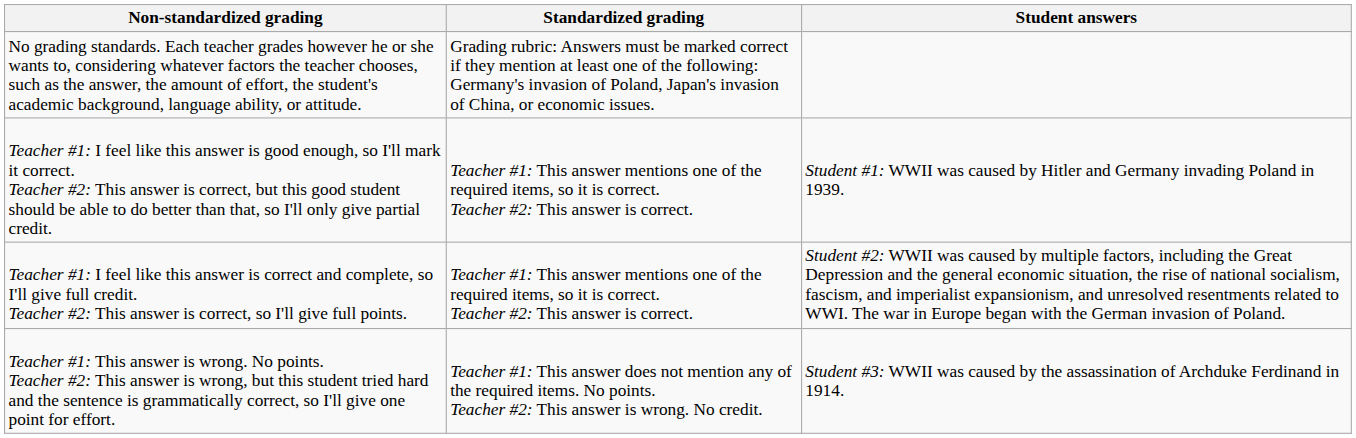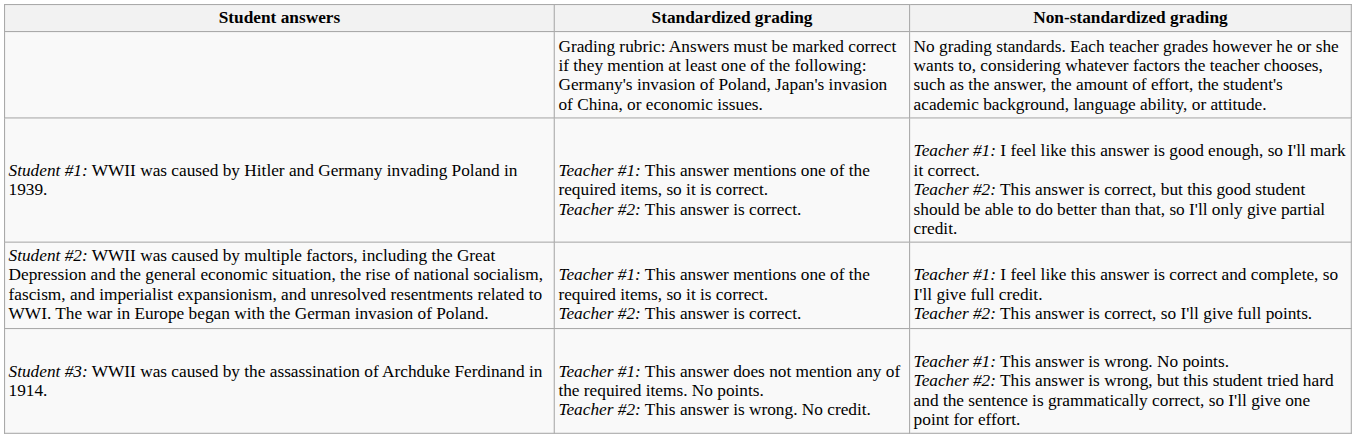columns swapped: (1076, 18) <-> (225, 18)
